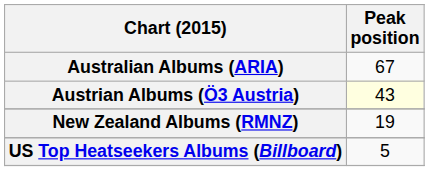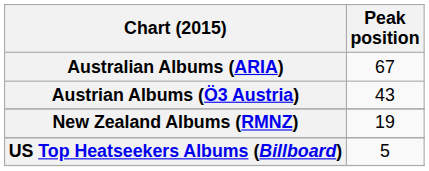(385, 94) lightyellow background -> (385, 94) no background
